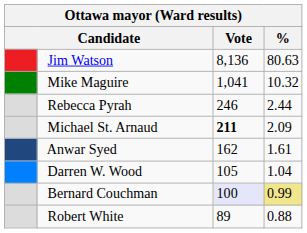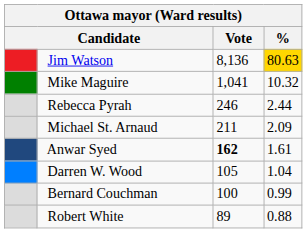(283, 60) no background -> (283, 60) gold background
(227, 127) bold -> (227, 127) normal
(227, 149) normal -> (227, 149) bold
(227, 194) lavender background -> (227, 194) no background
(279, 194) khaki background -> (279, 194) no background
